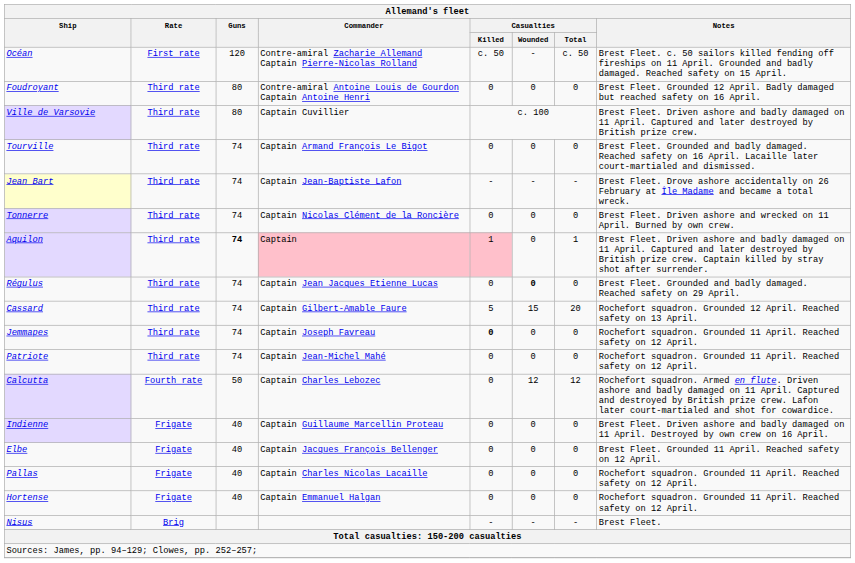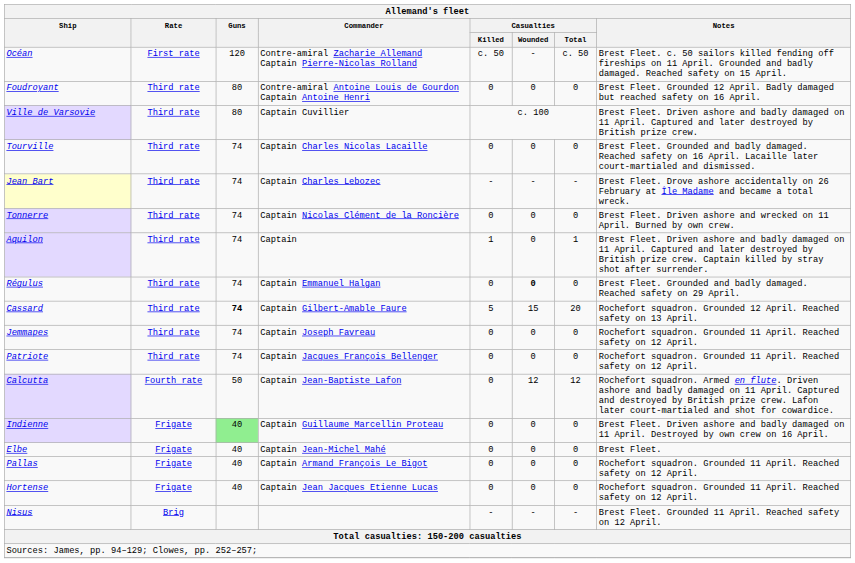(344, 147) Captain Armand François Le Bigot -> (344, 147) Captain Charles Nicolas Lacaille
(331, 181) Captain Jean-Baptiste Lafon -> (320, 181) Captain Charles Lebozec
(237, 240) bold -> (237, 240) normal
(279, 240) pink background -> (279, 240) no background
(491, 240) pink background -> (491, 240) no background
(349, 284) Captain Jean Jacques Etienne Lucas -> (320, 284) Captain Emmanuel Halgan
(237, 308) normal -> (237, 308) bold
(491, 333) bold -> (491, 333) normal
(323, 357) Captain Jean-Michel Mahé -> (349, 357) Captain Jacques François Bellenger
(320, 381) Captain Charles Lebozec -> (331, 381) Captain Jean-Baptiste Lafon
(237, 425) no background -> (237, 425) lightgreen background
(349, 450) Captain Jacques François Bellenger -> (323, 450) Captain Jean-Michel Mahé
(719, 455) Brest Fleet. Grounded 11 April. Reached safety on 12 April. -> (630, 450) Brest Fleet.
(344, 474) Captain Charles Nicolas Lacaille -> (344, 464) Captain Armand François Le Bigot
(320, 498) Captain Emmanuel Halgan -> (349, 488) Captain Jean Jacques Etienne Lucas
(630, 522) Brest Fleet. -> (719, 517) Brest Fleet. Grounded 11 April. Reached safety on 12 April.
